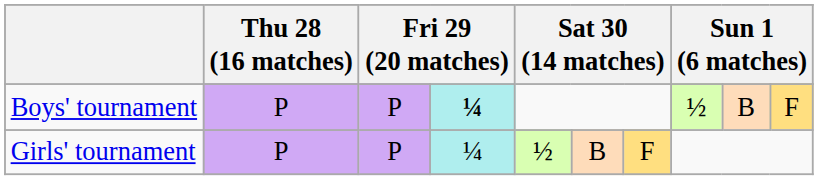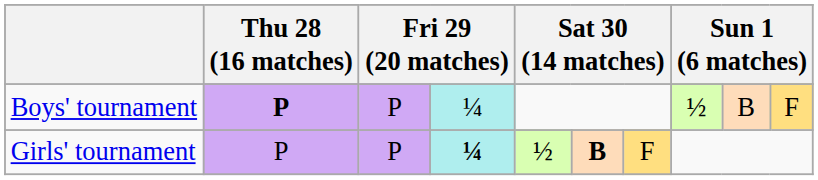(281, 106) normal -> (281, 106) bold
(473, 106) bold -> (473, 106) normal
(473, 152) normal -> (473, 152) bold
(597, 152) normal -> (597, 152) bold
